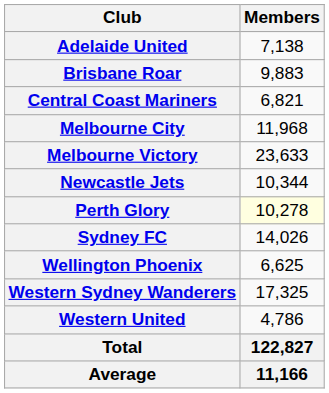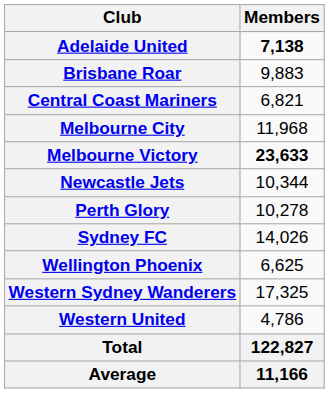(282, 45) normal -> (282, 45) bold
(282, 155) normal -> (282, 155) bold
(282, 210) lightyellow background -> (282, 210) no background
